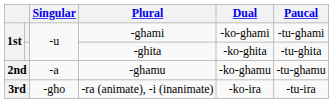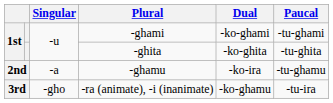(245, 70) -ko-ghamu -> (245, 70) -ko-ira
(245, 88) -ko-ira -> (245, 88) -ko-ghamu
